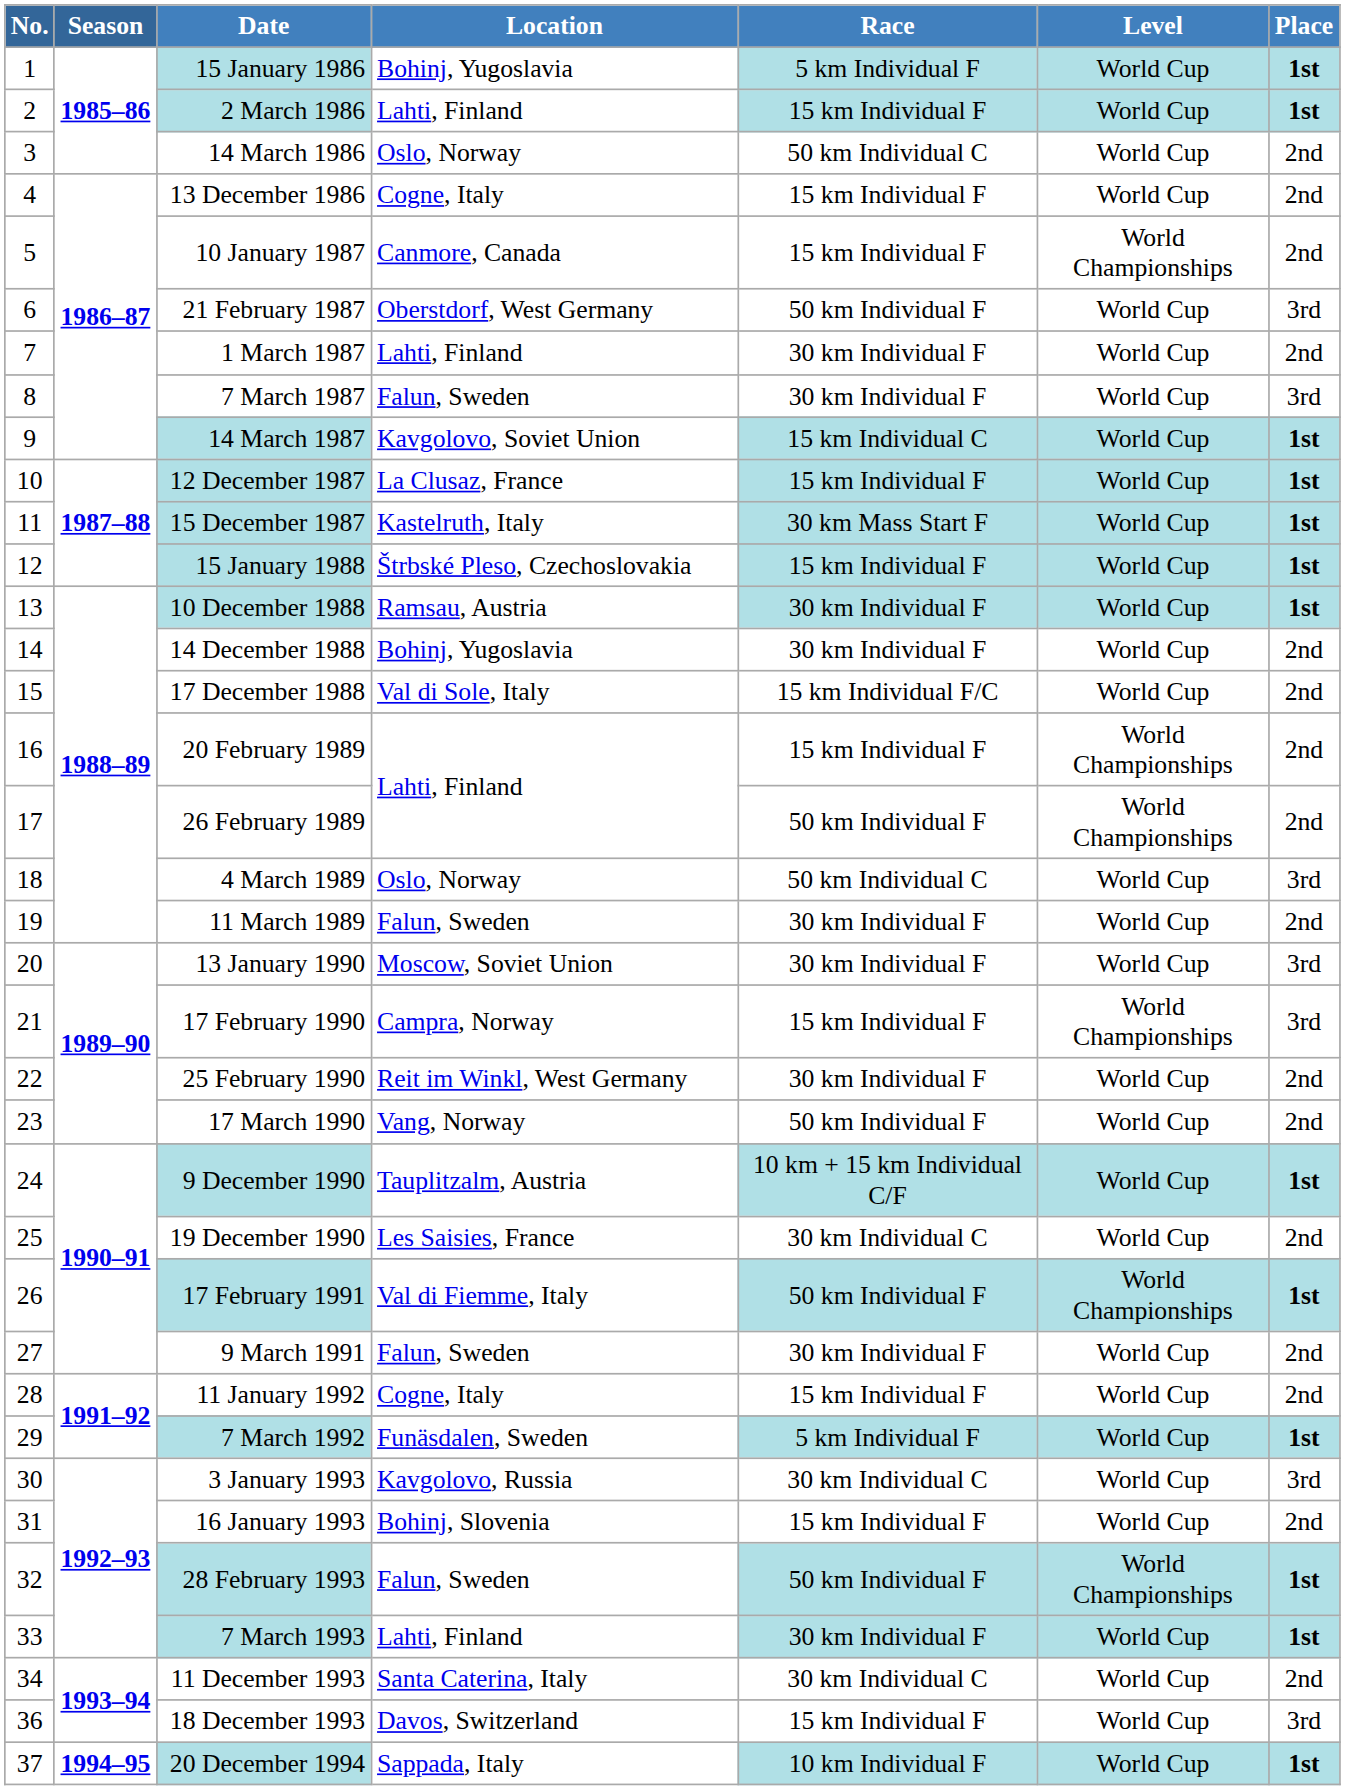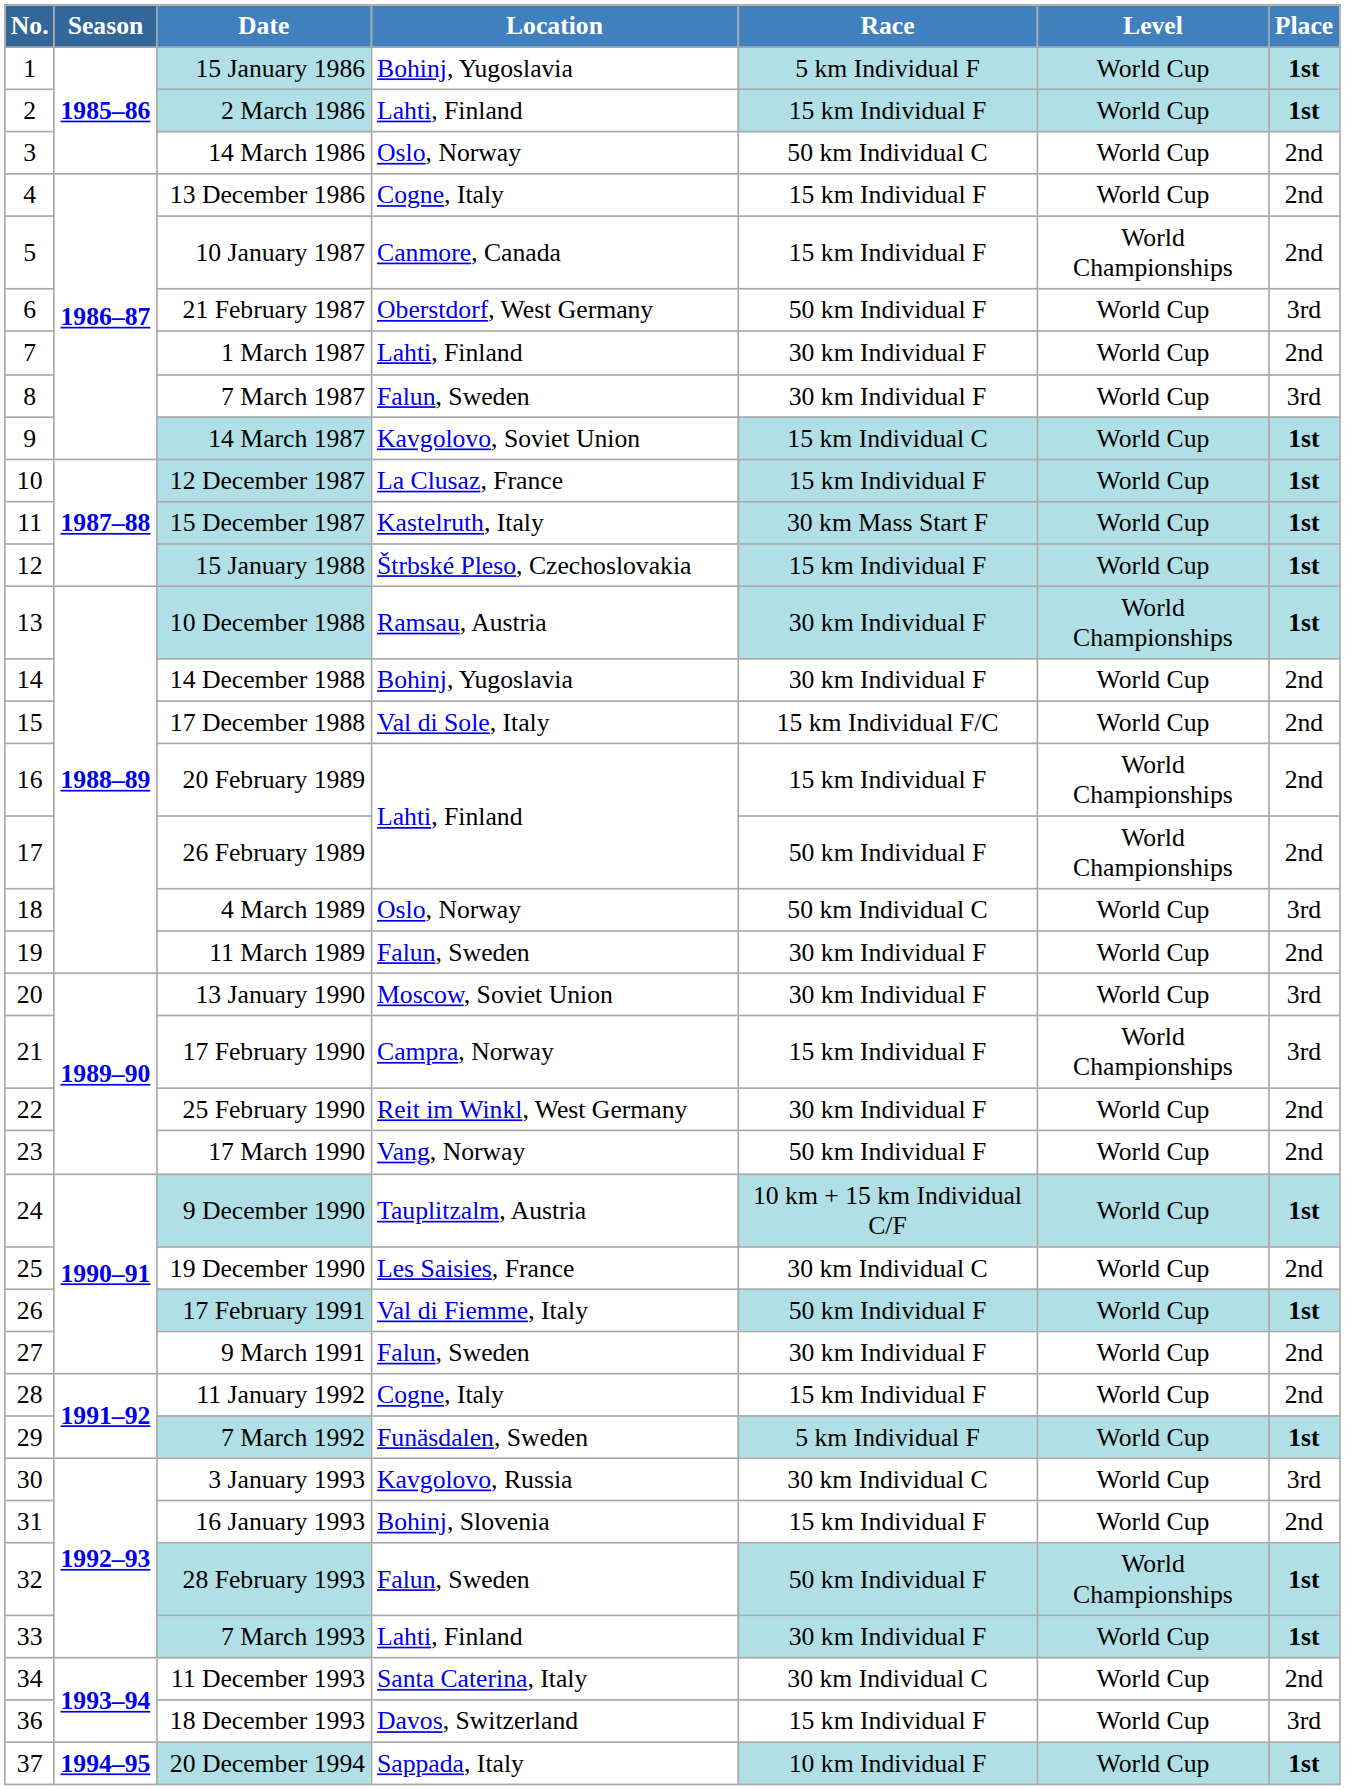(1153, 606) World Cup -> (1153, 622) World Championships
(1153, 1294) World Championships -> (1153, 1309) World Cup
